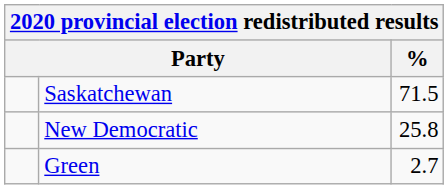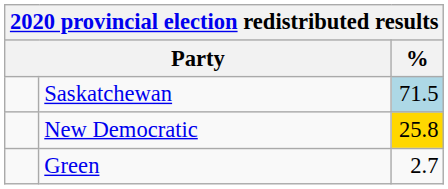(419, 93) no background -> (419, 93) lightblue background
(419, 129) no background -> (419, 129) gold background
